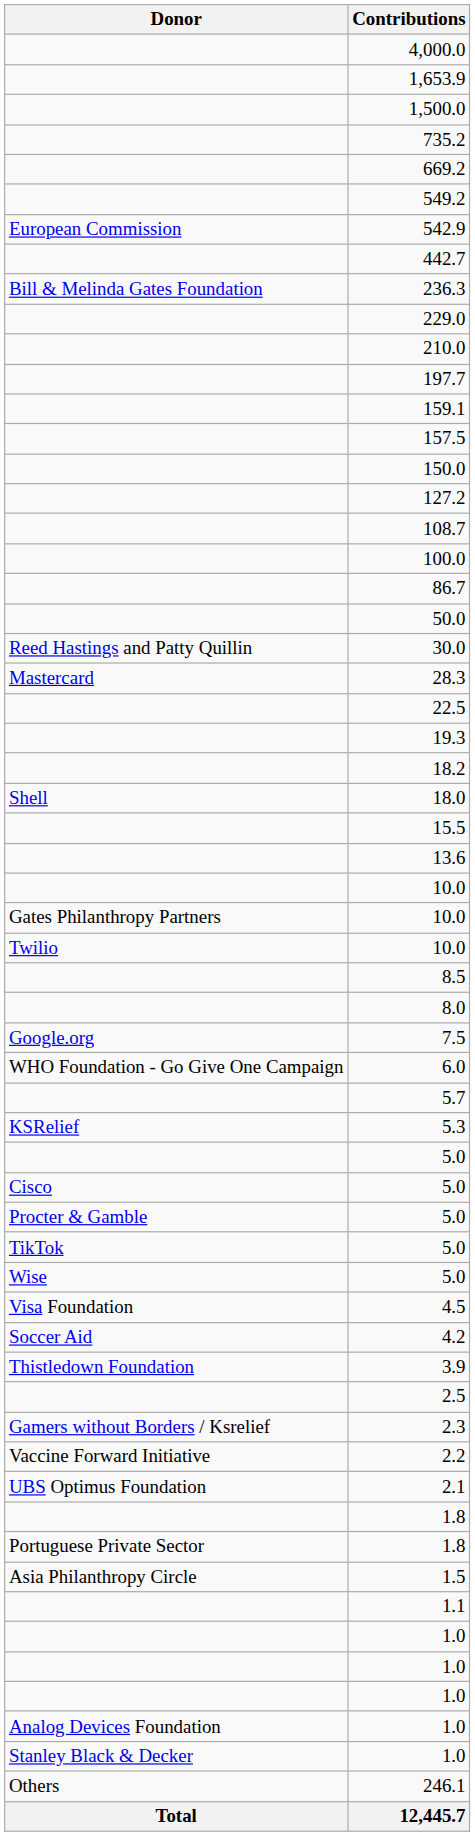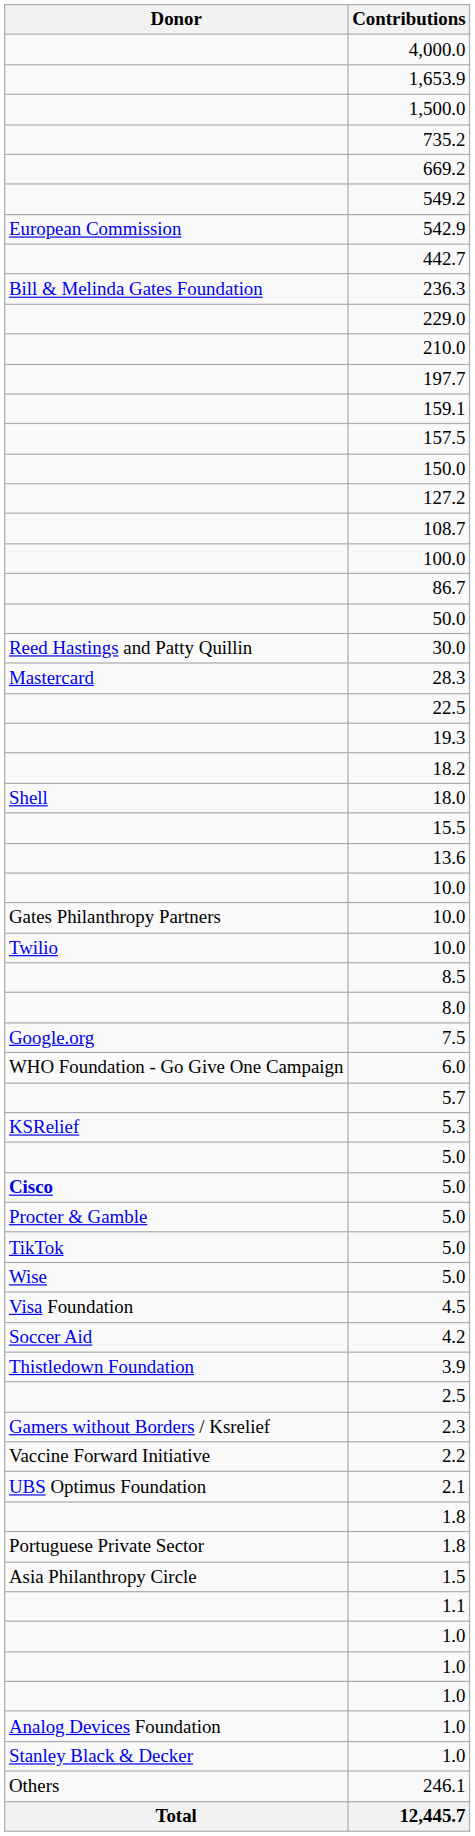(30, 1187) normal -> (31, 1187) bold
